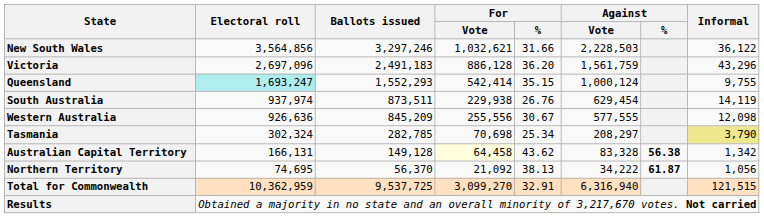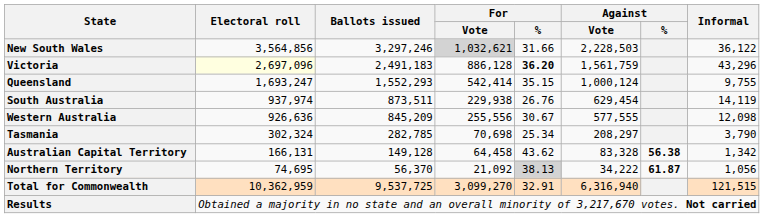(483, 48) no background -> (483, 48) lightgrey background
(284, 65) no background -> (284, 65) lightyellow background
(538, 65) normal -> (538, 65) bold
(284, 83) paleturquoise background -> (284, 83) no background
(740, 135) khaki background -> (740, 135) no background
(493, 152) lightyellow background -> (493, 152) no background
(538, 169) no background -> (538, 169) lightgrey background
